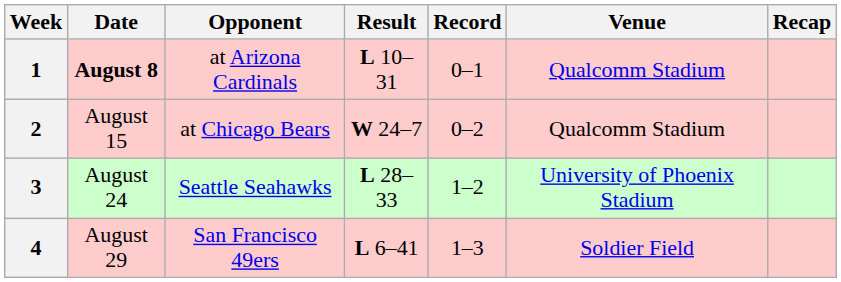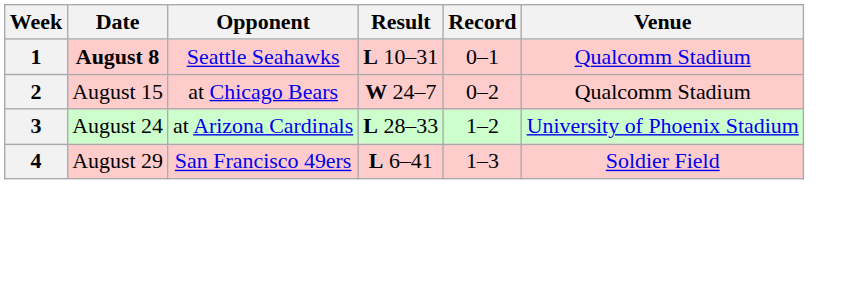- column: (802, 21)
(255, 68) at Arizona Cardinals -> (263, 56) Seattle Seahawks
(255, 187) Seattle Seahawks -> (263, 126) at Arizona Cardinals
